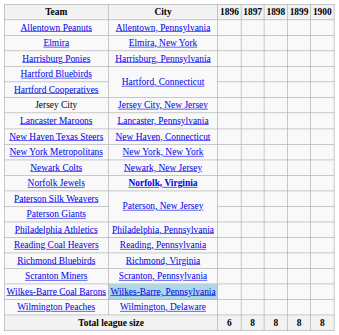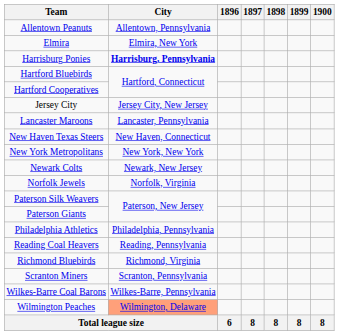(163, 59) normal -> (163, 59) bold
(163, 183) bold -> (163, 183) normal
(163, 292) lightblue background -> (163, 292) no background
(163, 307) no background -> (163, 307) lightsalmon background
